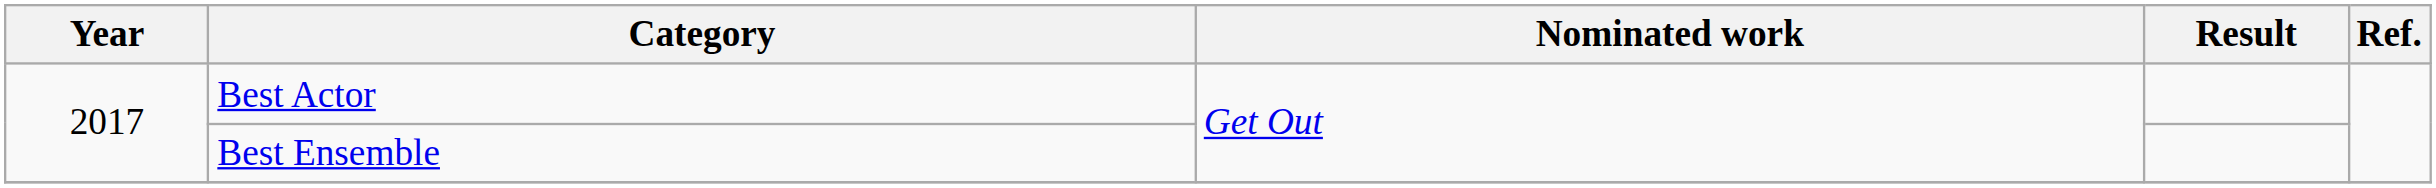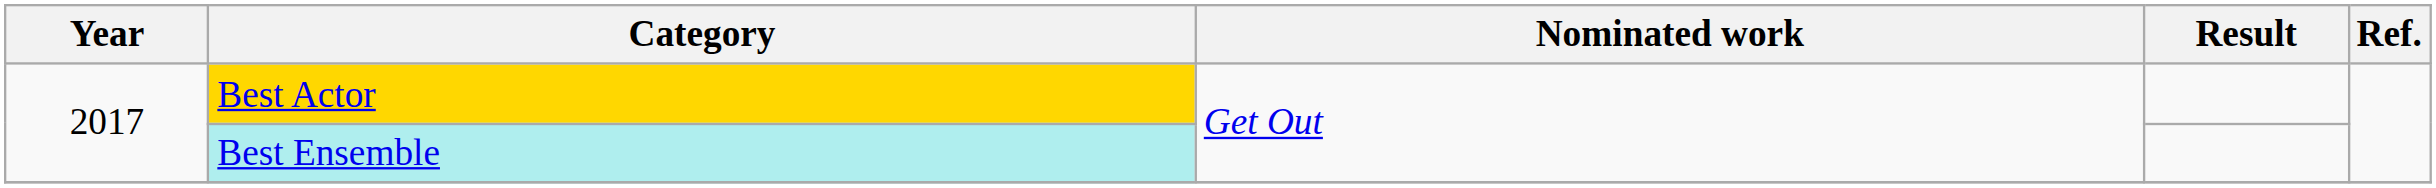(297, 93) no background -> (297, 93) gold background
(329, 152) no background -> (329, 152) paleturquoise background
